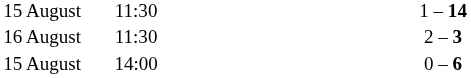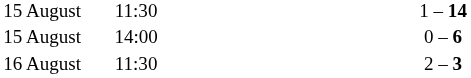rows swapped: (42, 63) <-> (42, 37)
